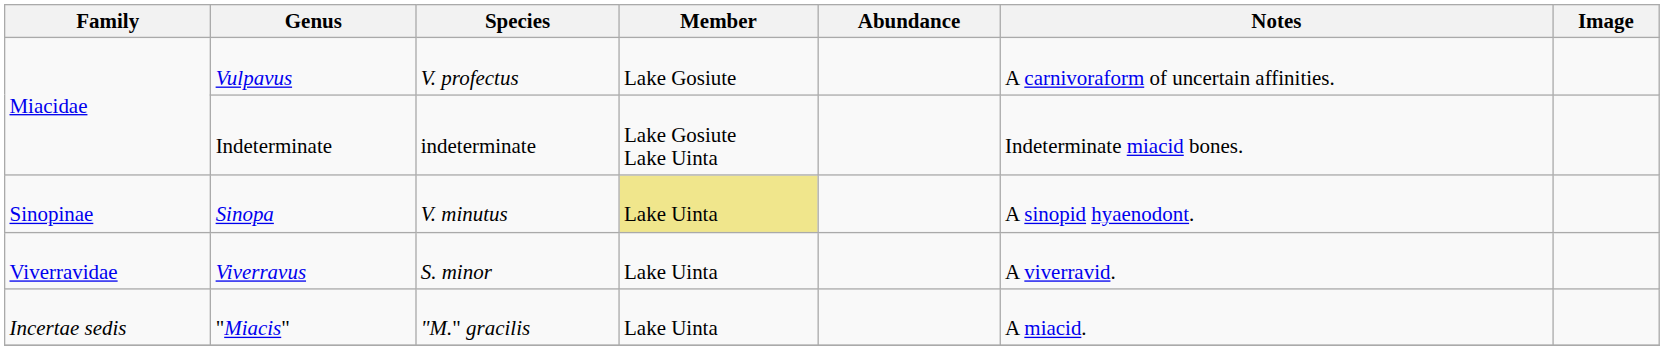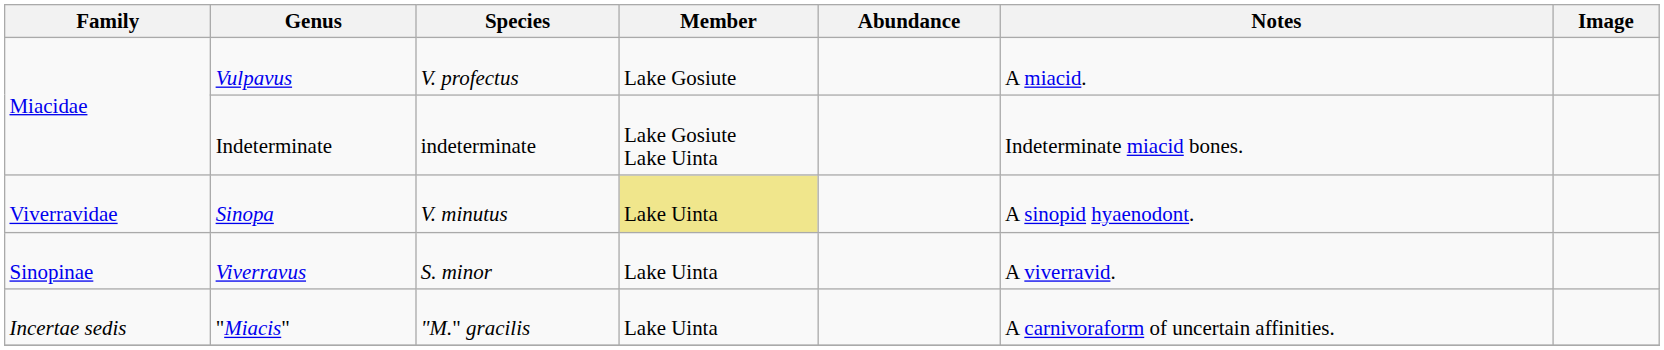(1170, 77) A carnivoraform of uncertain affinities. -> (1046, 77) A miacid.
(51, 215) Sinopinae -> (64, 215) Viverravidae
(64, 271) Viverravidae -> (51, 271) Sinopinae
(1046, 328) A miacid. -> (1170, 328) A carnivoraform of uncertain affinities.
